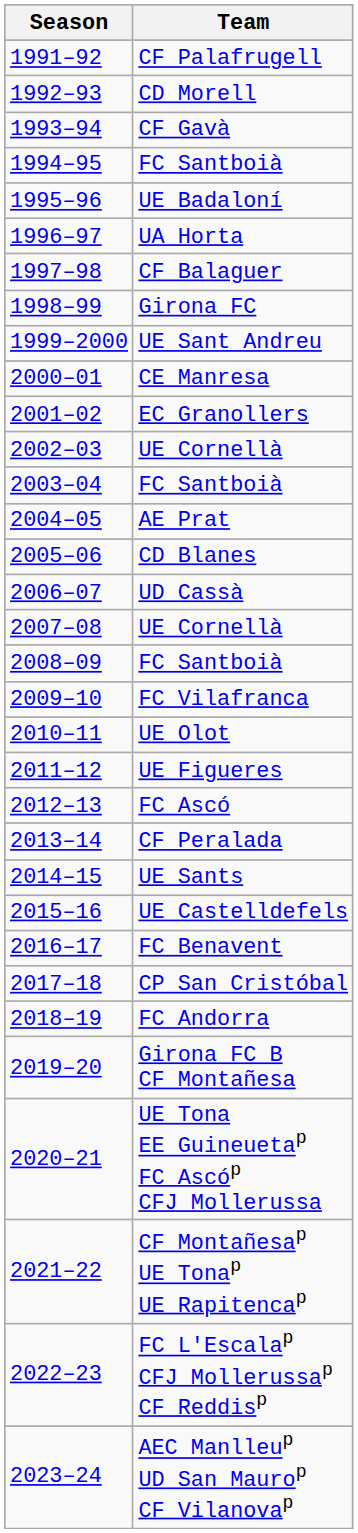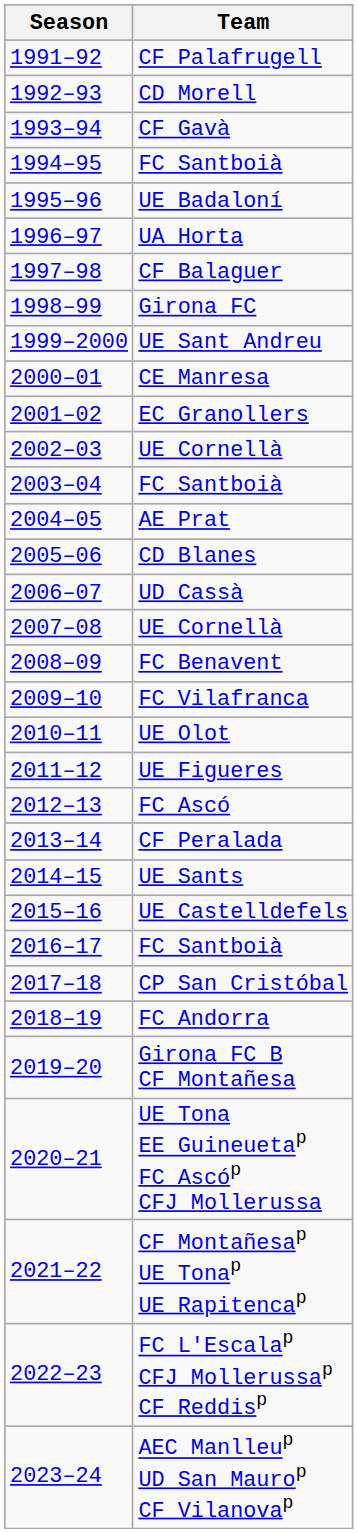(210, 663) FC Santboià -> (210, 663) FC Benavent
(210, 948) FC Benavent -> (210, 948) FC Santboià
